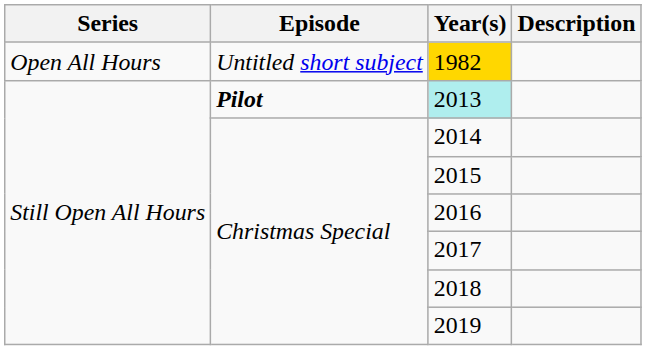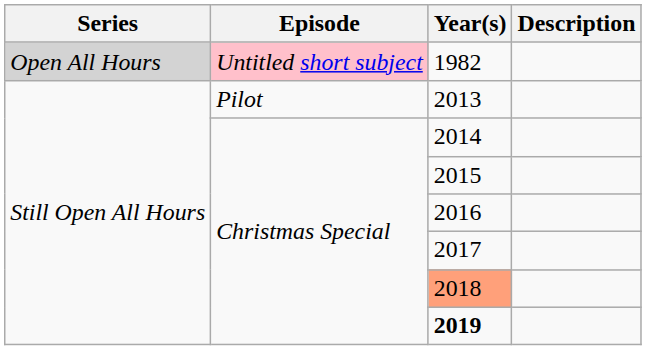(86, 61) no background -> (86, 61) lightgrey background
(319, 61) no background -> (319, 61) pink background
(458, 61) gold background -> (458, 61) no background
(239, 99) bold -> (239, 99) normal
(458, 99) paleturquoise background -> (458, 99) no background
(458, 288) no background -> (458, 288) lightsalmon background
(458, 325) normal -> (458, 325) bold
